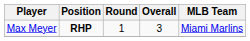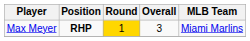(121, 28) no background -> (121, 28) gold background
